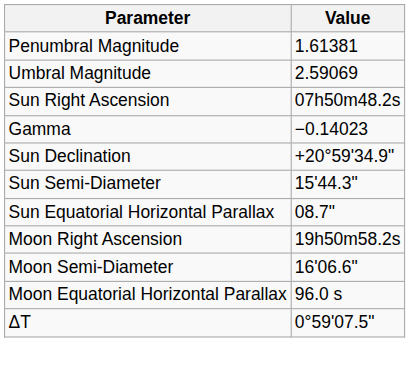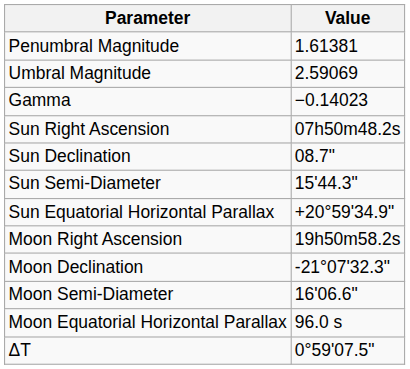rows swapped: (40, 128) <-> (89, 101)
(345, 156) +20°59'34.9" -> (315, 156) 08.7"
(315, 211) 08.7" -> (345, 211) +20°59'34.9"
+ row: (76, 267)
